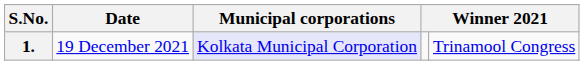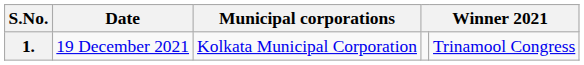(307, 45) lavender background -> (307, 45) no background
